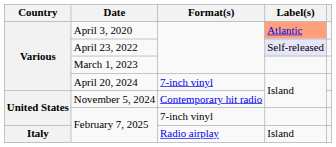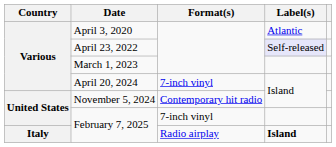(285, 30) lightsalmon background -> (285, 30) no background
(281, 133) normal -> (282, 133) bold
